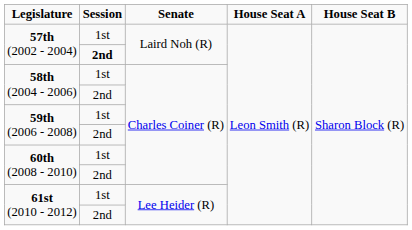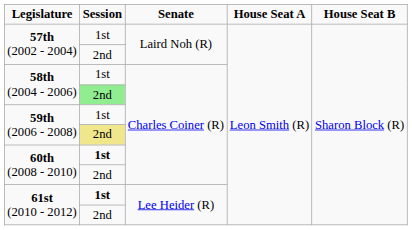(102, 54) bold -> (102, 54) normal
(102, 94) no background -> (102, 94) lightgreen background
(102, 134) no background -> (102, 134) khaki background
(102, 154) normal -> (102, 154) bold
(102, 194) normal -> (102, 194) bold
